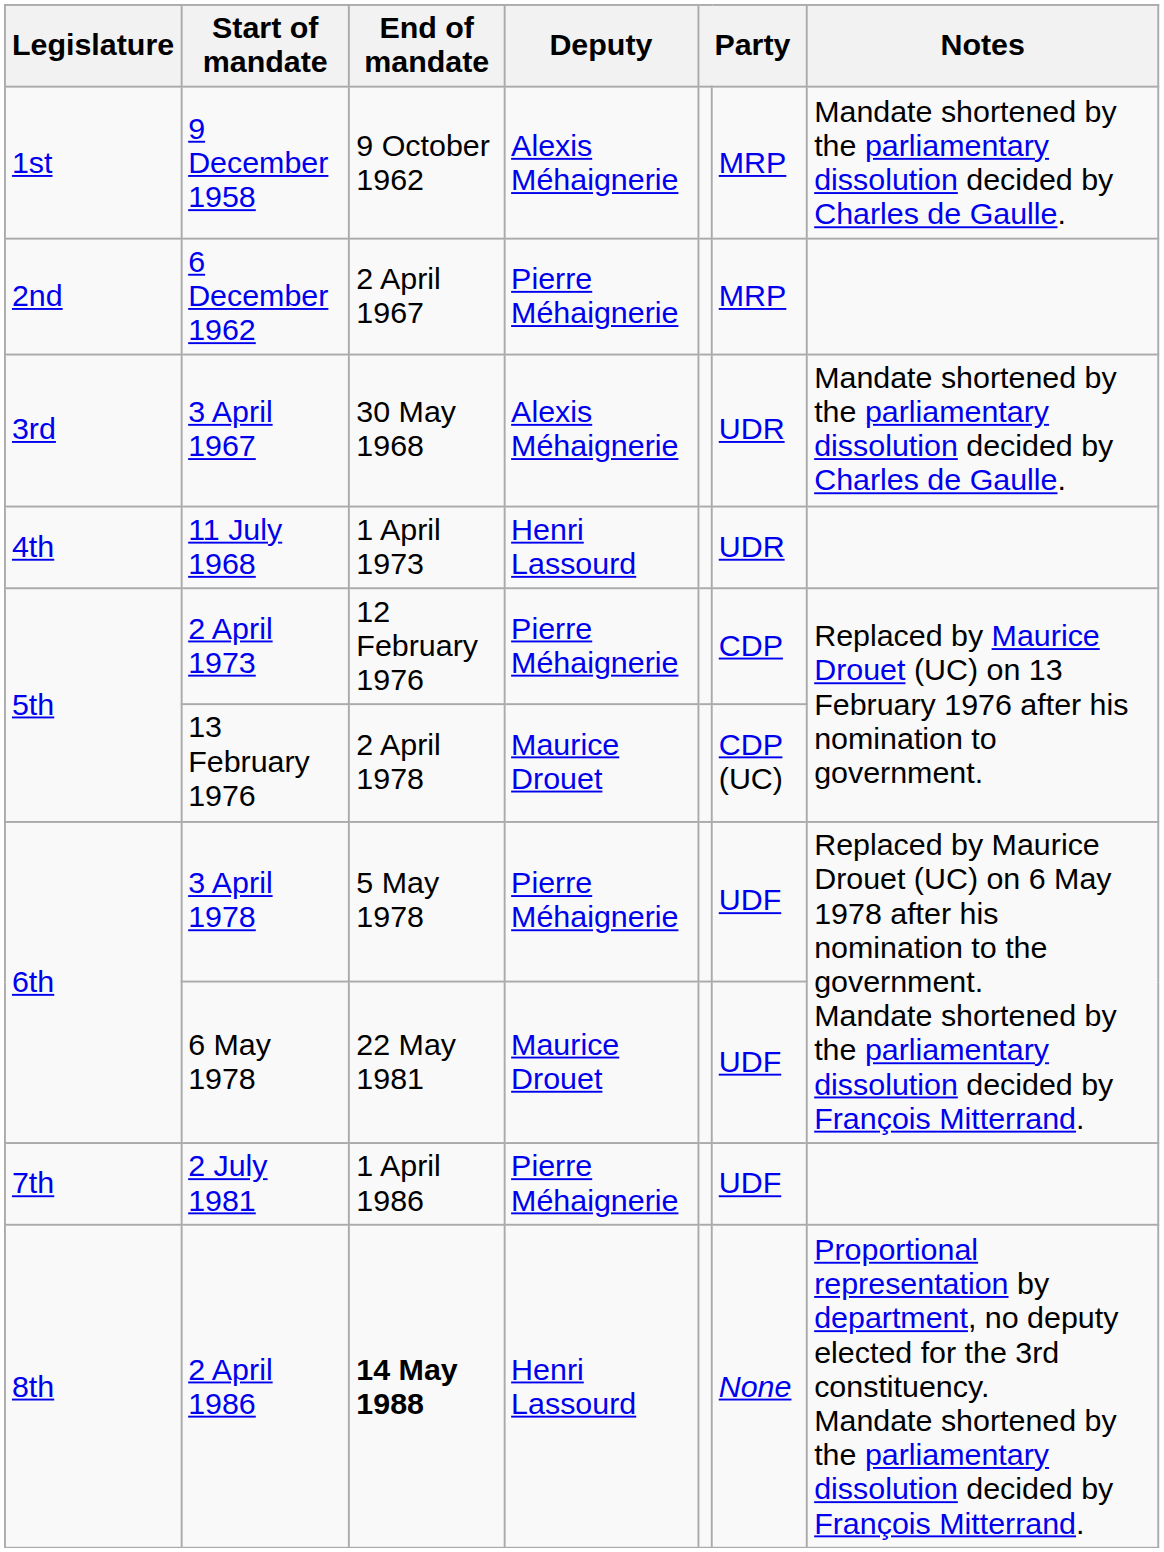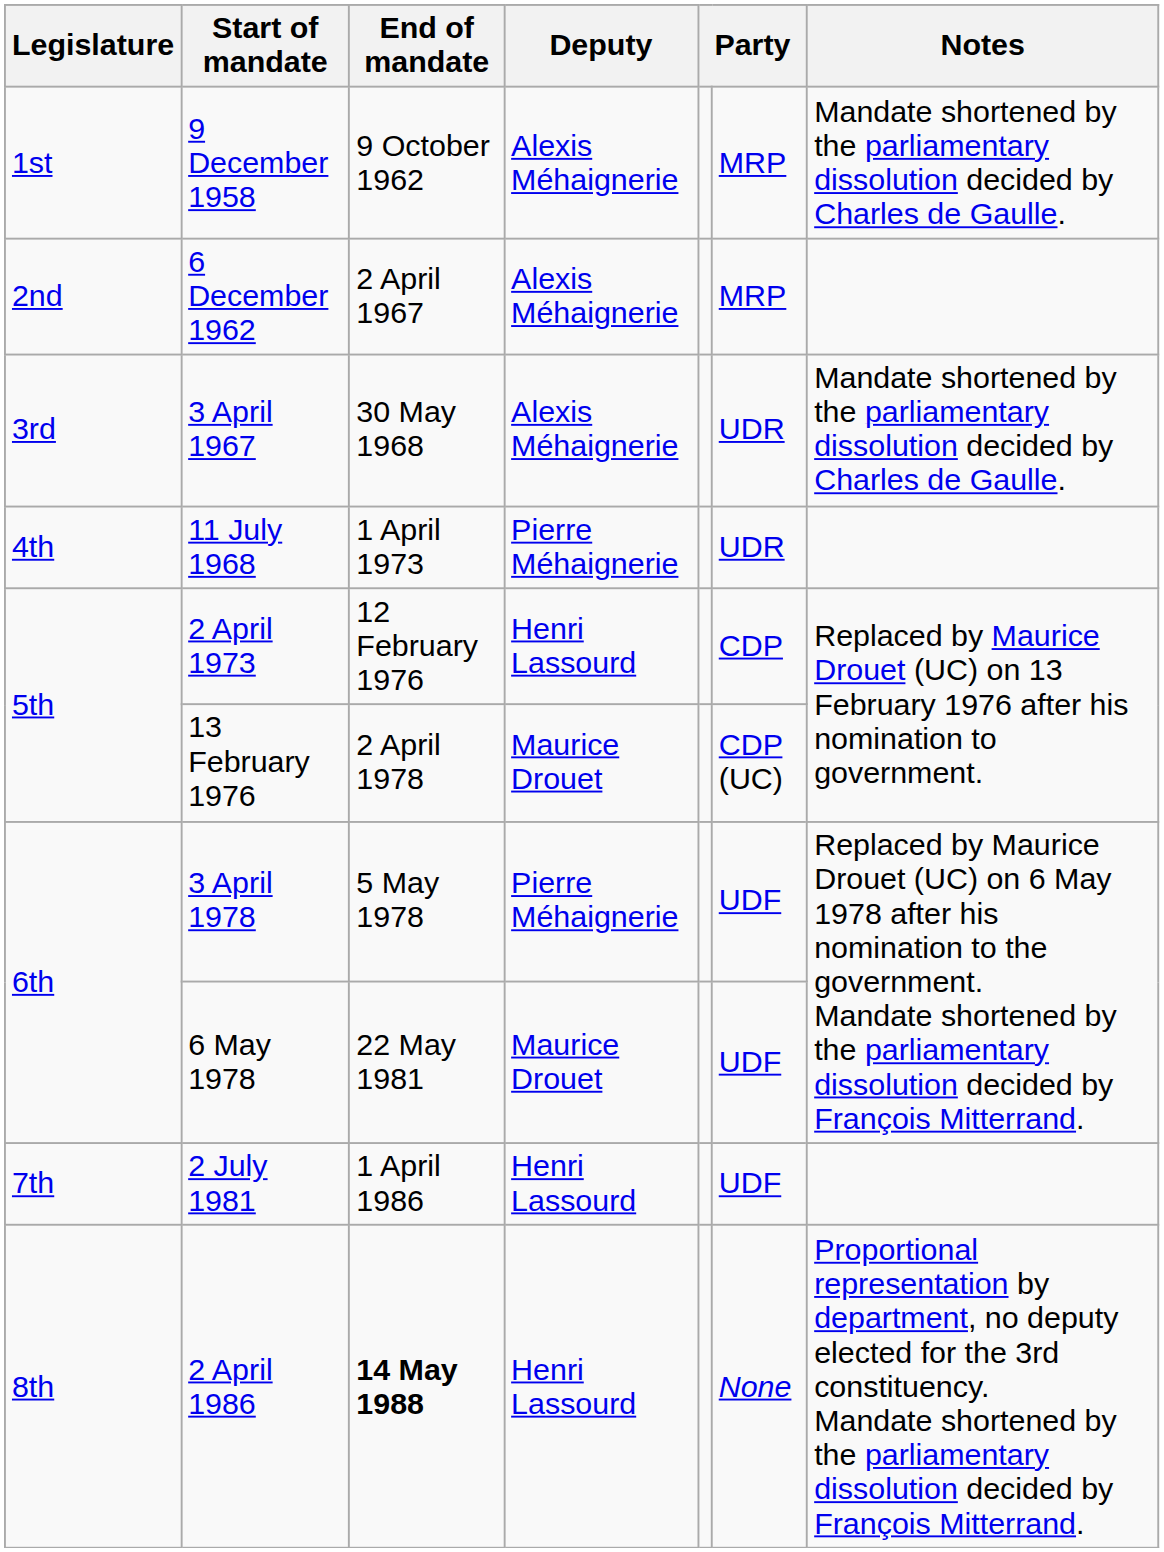(595, 296) Pierre Méhaignerie -> (595, 296) Alexis Méhaignerie
(574, 546) Henri Lassourd -> (595, 546) Pierre Méhaignerie
(595, 645) Pierre Méhaignerie -> (574, 645) Henri Lassourd
(595, 1183) Pierre Méhaignerie -> (574, 1183) Henri Lassourd
